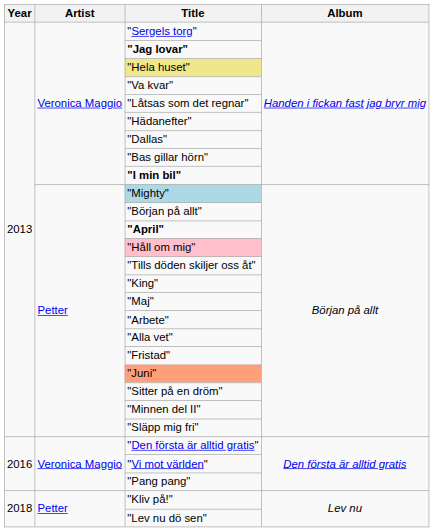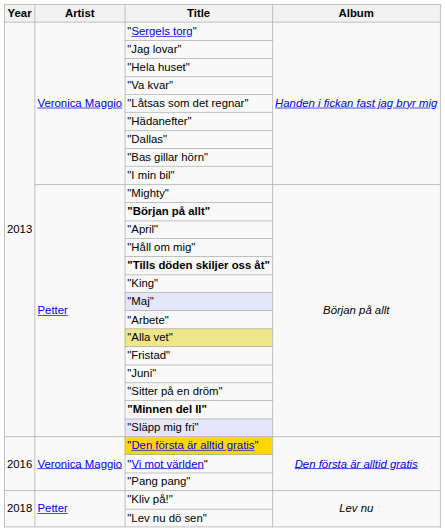(158, 49) bold -> (154, 49) normal
(159, 67) khaki background -> (159, 67) no background
(154, 175) bold -> (151, 175) normal
(148, 193) lightblue background -> (148, 193) no background
(165, 211) normal -> (169, 211) bold
(146, 229) bold -> (143, 229) normal
(161, 247) pink background -> (161, 247) no background
(191, 265) normal -> (199, 265) bold
(141, 301) no background -> (141, 301) lavender background
(150, 337) no background -> (150, 337) khaki background
(142, 373) lightsalmon background -> (142, 373) no background
(164, 409) normal -> (167, 409) bold
(163, 427) no background -> (163, 427) lavender background
(193, 445) no background -> (193, 445) gold background
